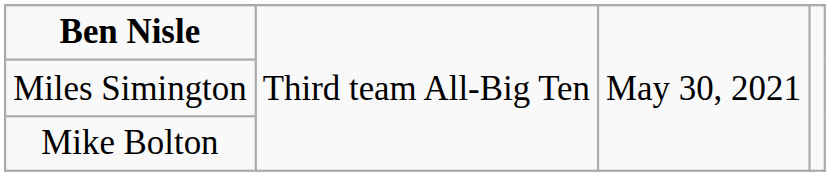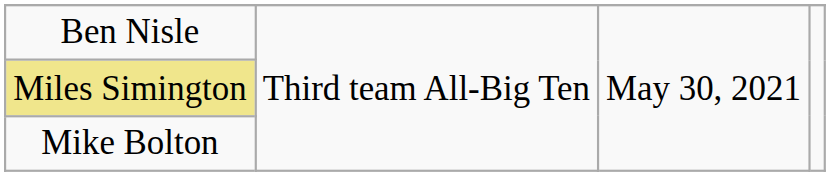(130, 32) bold -> (130, 32) normal
(130, 87) no background -> (130, 87) khaki background
